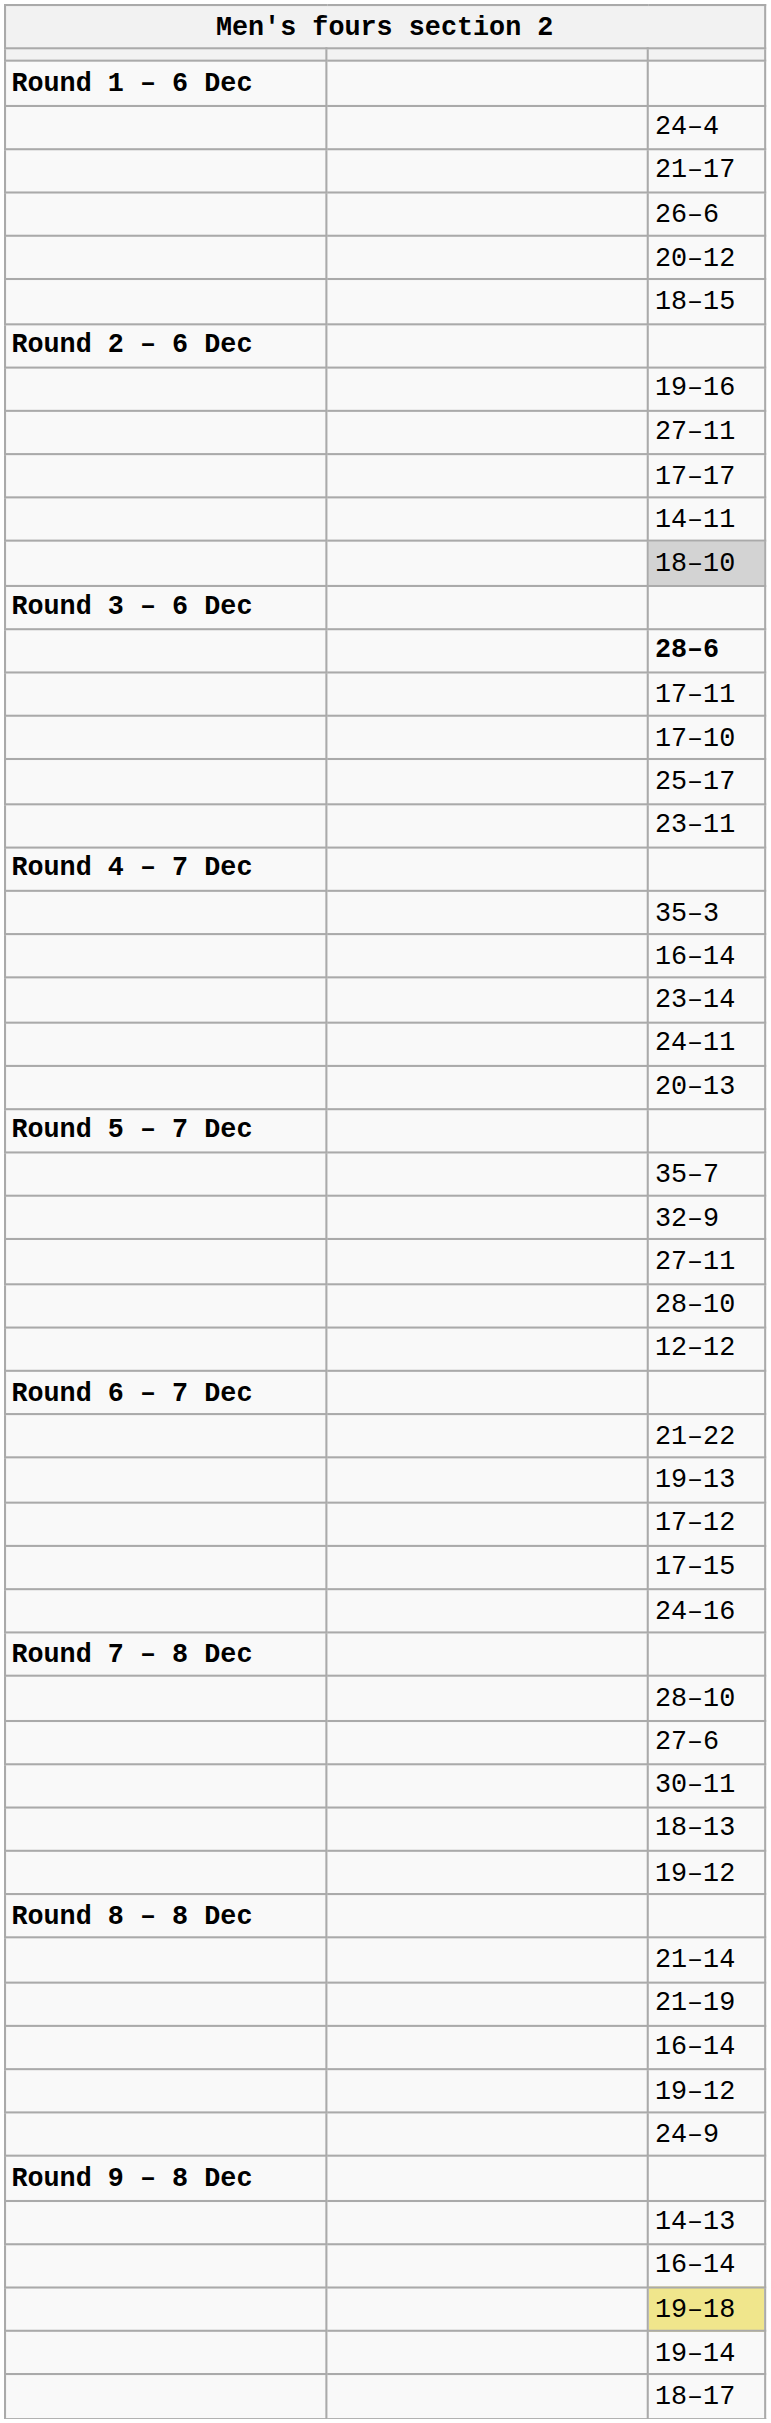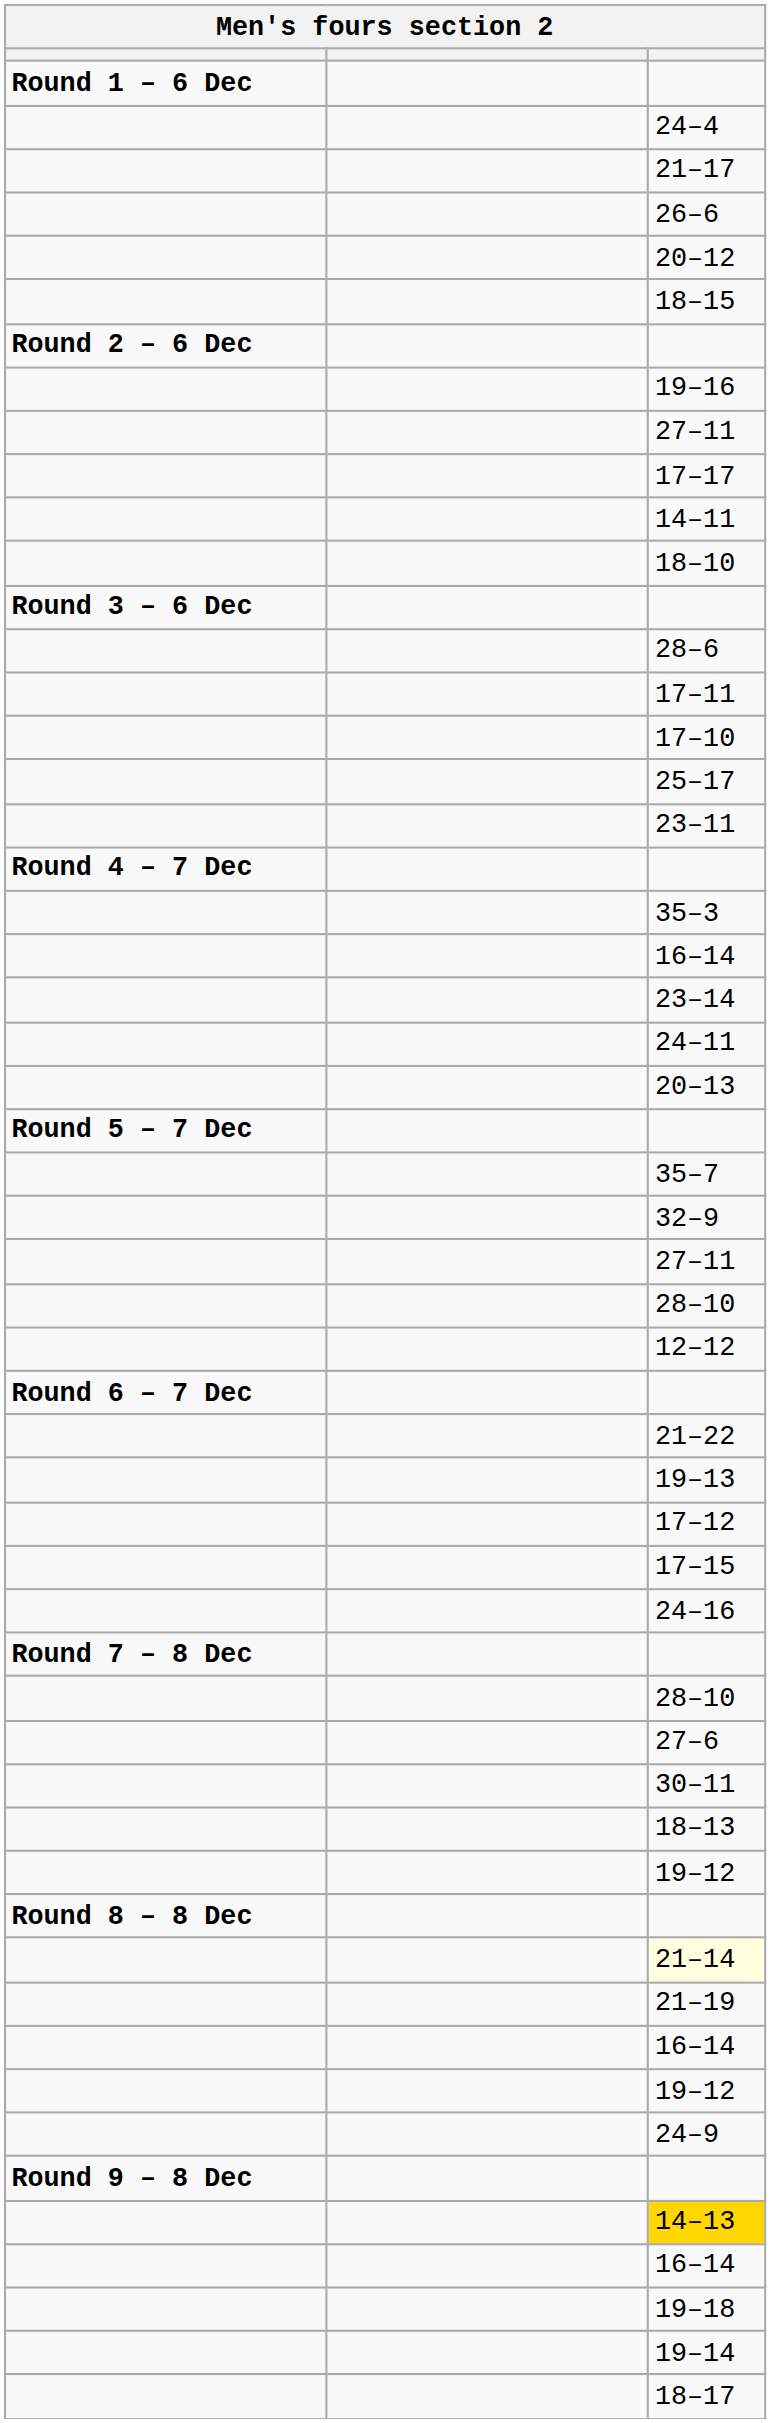(695, 563) lightgrey background -> (695, 563) no background
(687, 651) bold -> (687, 651) normal
(695, 1960) no background -> (695, 1960) lightyellow background
(695, 2222) no background -> (695, 2222) gold background
(695, 2309) khaki background -> (695, 2309) no background
